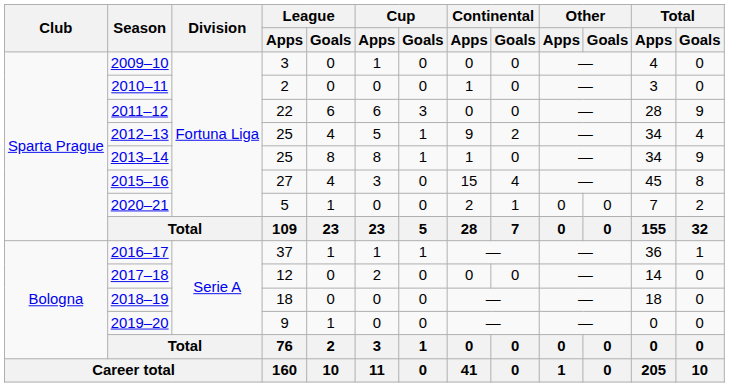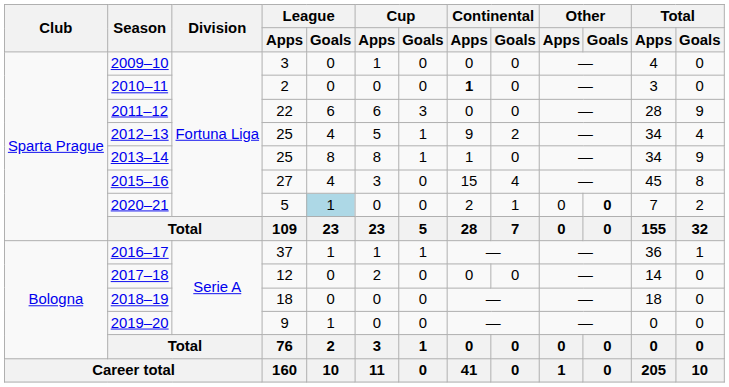(469, 87) normal -> (469, 87) bold
(331, 205) no background -> (331, 205) lightblue background
(607, 205) normal -> (607, 205) bold
